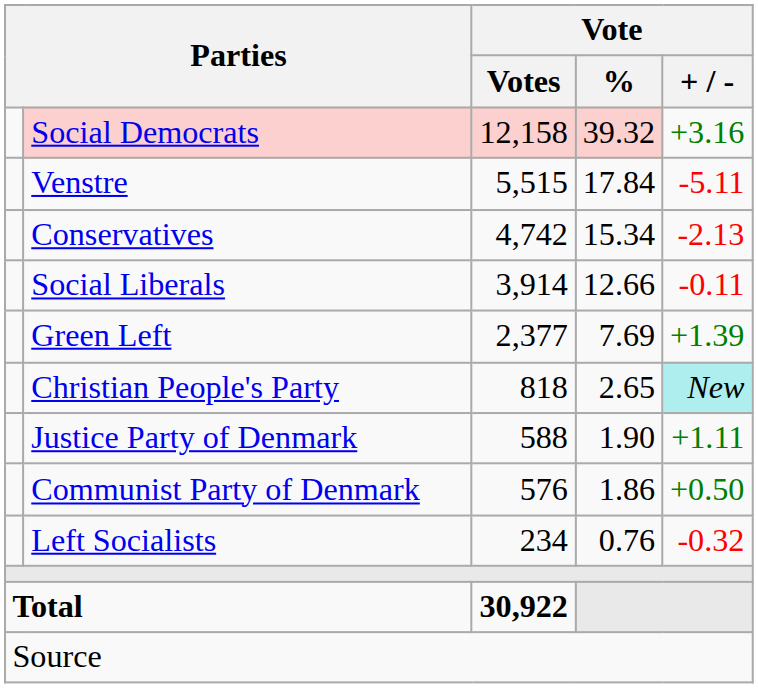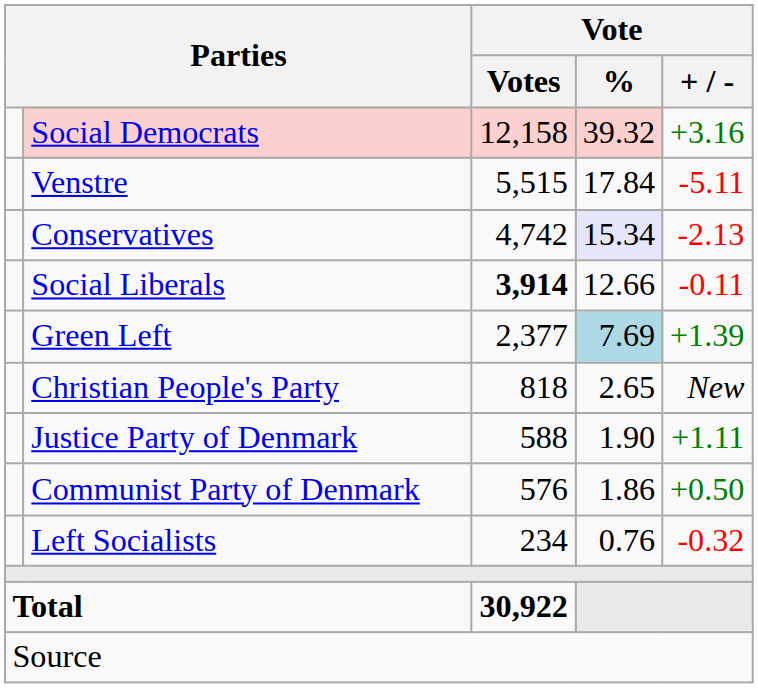(619, 234) no background -> (619, 234) lavender background
(532, 285) normal -> (532, 285) bold
(627, 336) no background -> (627, 336) lightblue background
(716, 387) paleturquoise background -> (716, 387) no background
